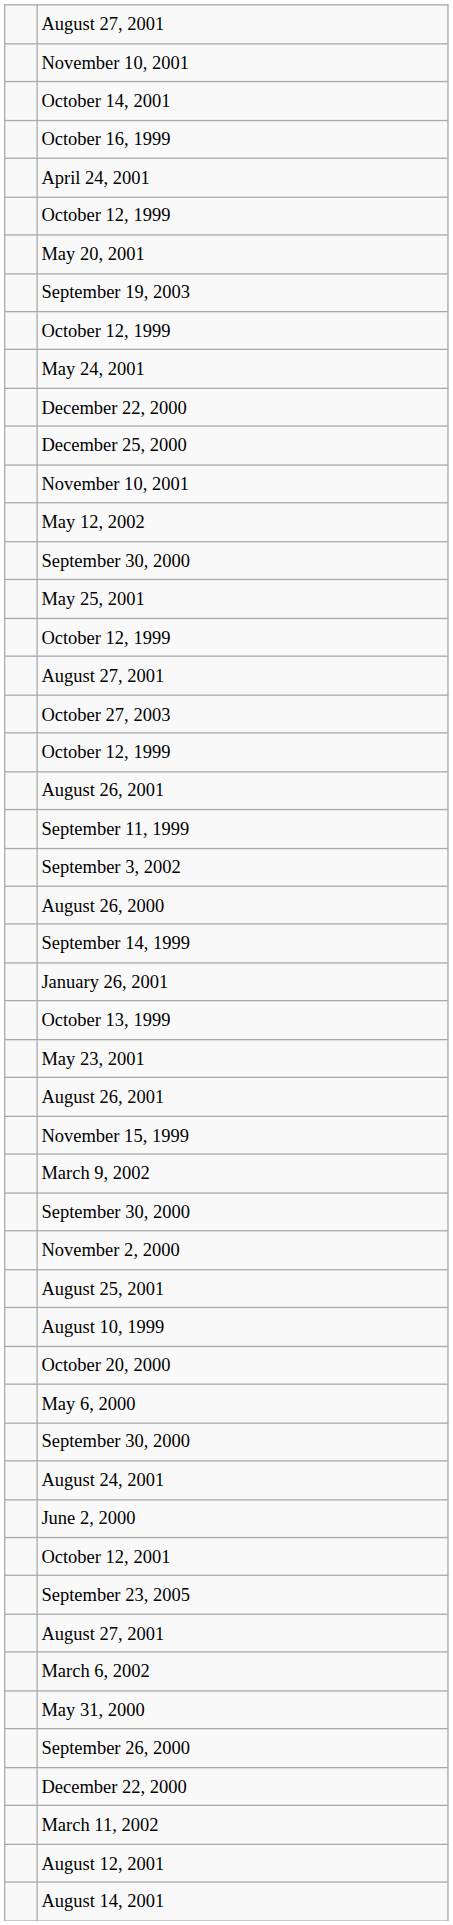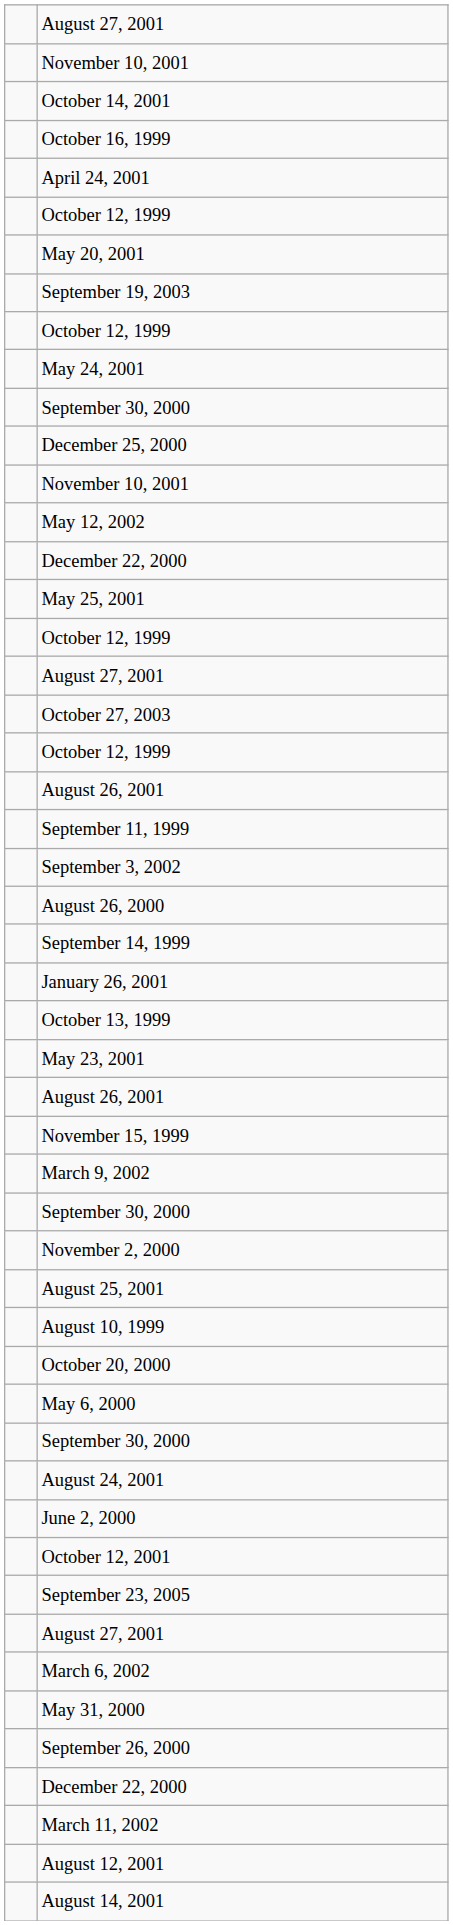(114, 407) December 22, 2000 -> (116, 407) September 30, 2000
(116, 560) September 30, 2000 -> (114, 560) December 22, 2000
